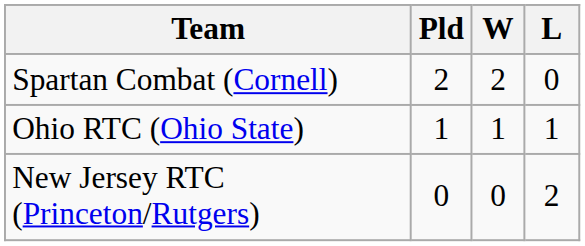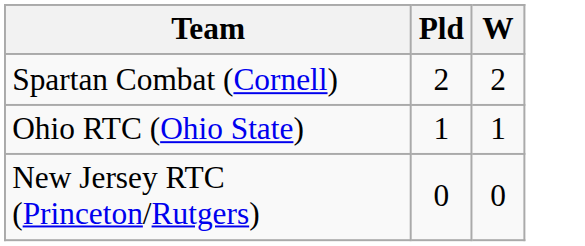- column: (552, 29)
